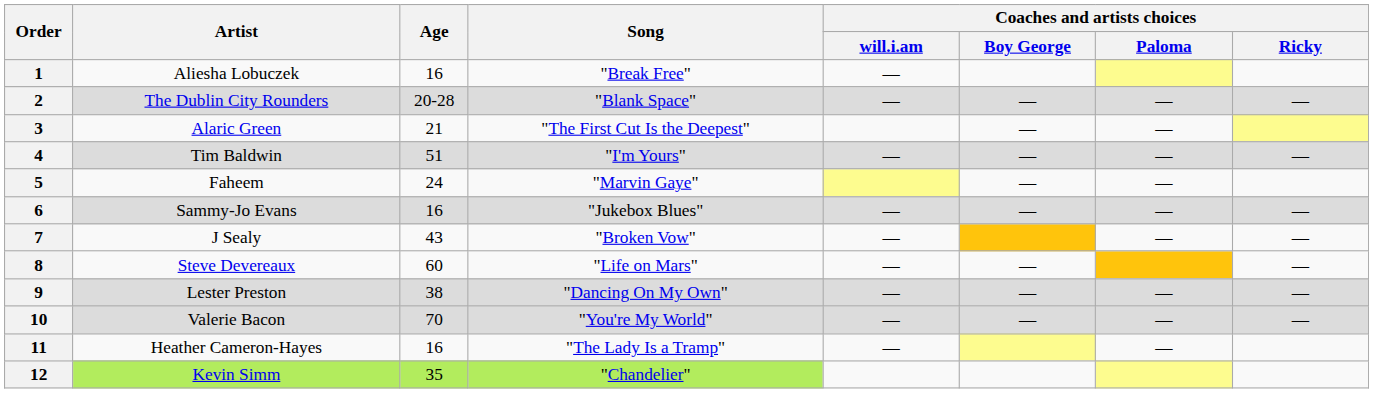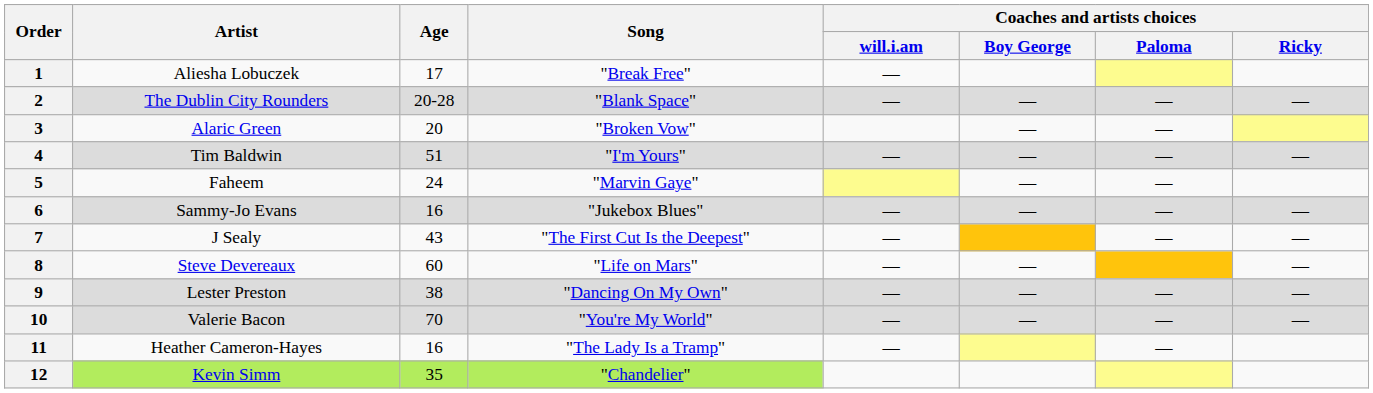(434, 73) 16 -> (434, 73) 17
(434, 127) 21 -> (434, 127) 20
(646, 127) "The First Cut Is the Deepest" -> (646, 127) "Broken Vow"
(646, 237) "Broken Vow" -> (646, 237) "The First Cut Is the Deepest"
